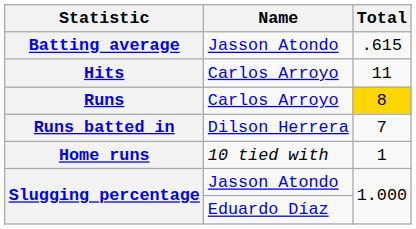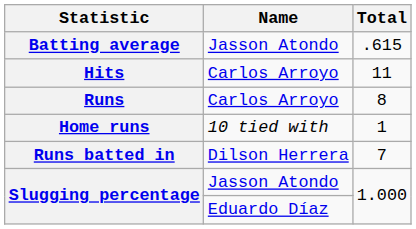(382, 100) gold background -> (382, 100) no background
rows swapped: (104, 155) <-> (104, 128)
